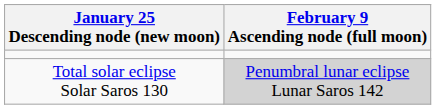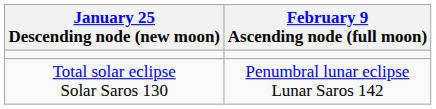(327, 81) lightgrey background -> (327, 81) no background
